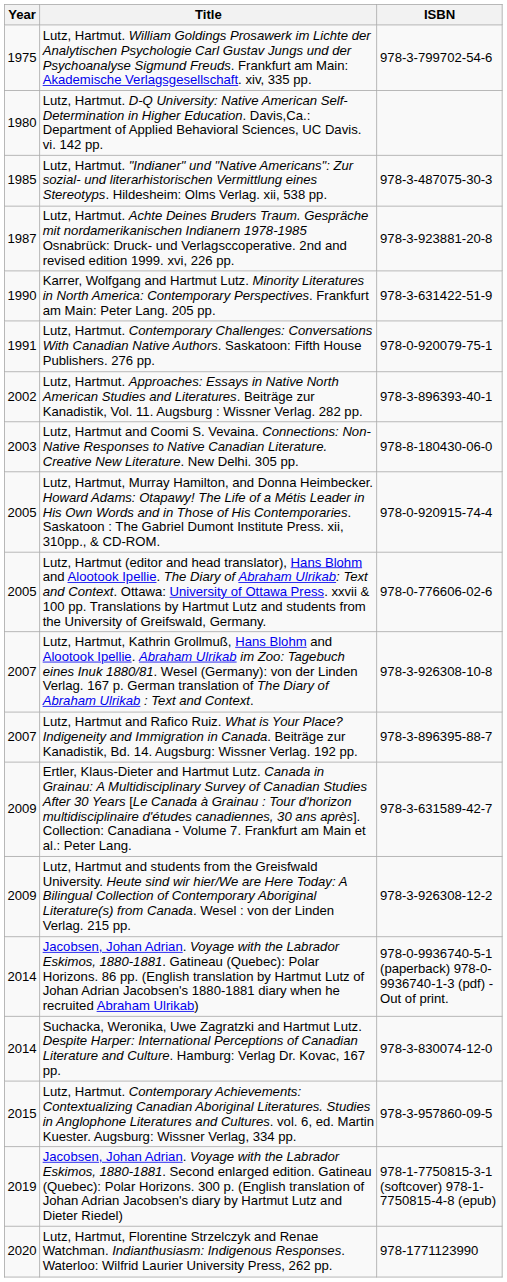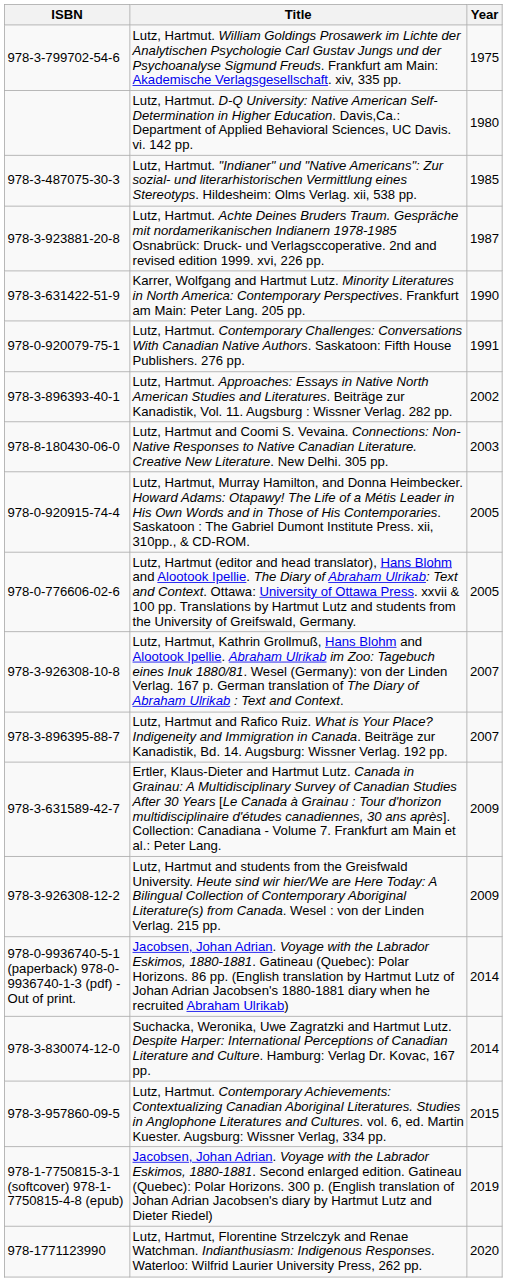columns swapped: (22, 14) <-> (440, 14)
